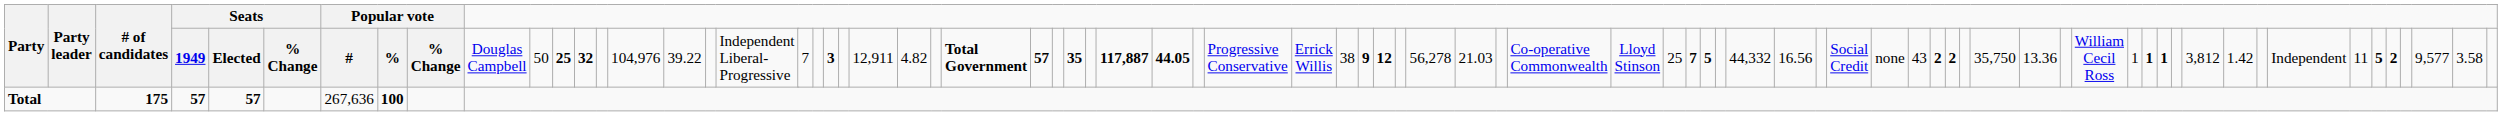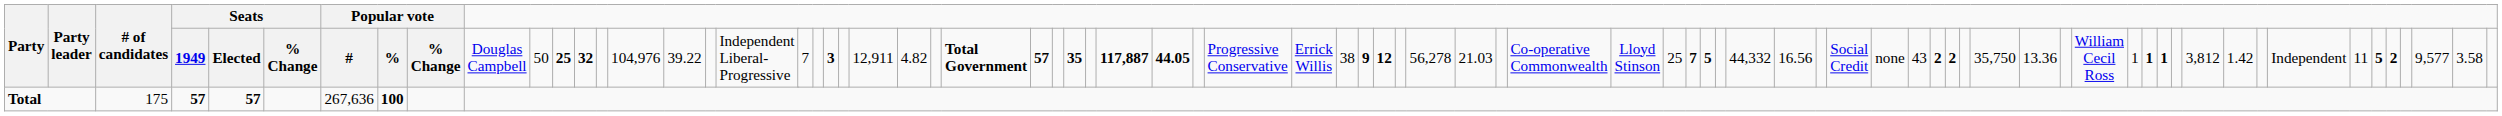(157, 98) bold -> (157, 98) normal
